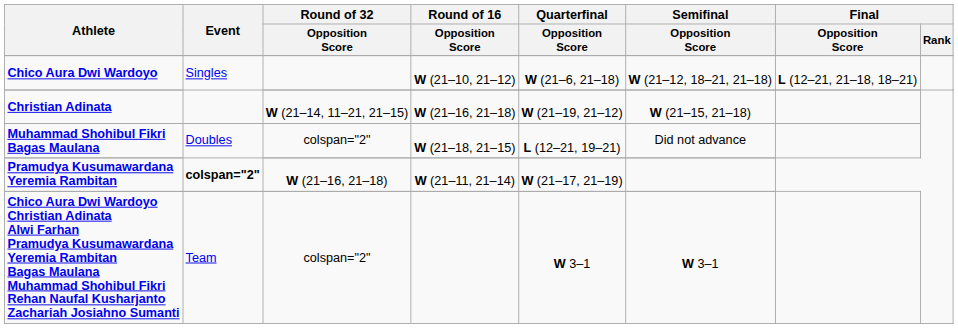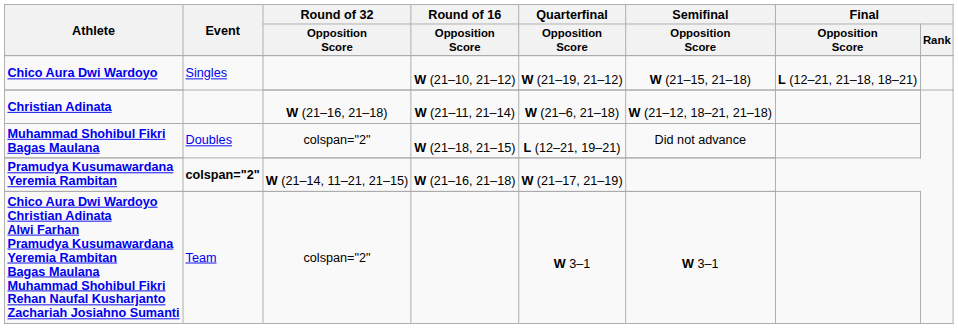(572, 79) W (21–6, 21–18) -> (572, 79) W (21–19, 21–12)
(700, 79) W (21–12, 18–21, 21–18) -> (700, 79) W (21–15, 21–18)
(337, 113) W (21–14, 11–21, 21–15) -> (337, 113) W (21–16, 21–18)
(465, 113) W (21–16, 21–18) -> (465, 113) W (21–11, 21–14)
(572, 113) W (21–19, 21–12) -> (572, 113) W (21–6, 21–18)
(700, 113) W (21–15, 21–18) -> (700, 113) W (21–12, 18–21, 21–18)
(337, 181) W (21–16, 21–18) -> (337, 181) W (21–14, 11–21, 21–15)
(465, 181) W (21–11, 21–14) -> (465, 181) W (21–16, 21–18)
